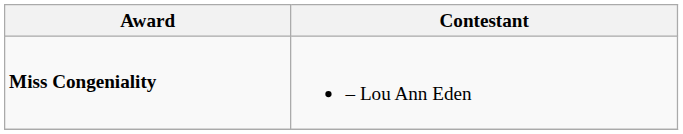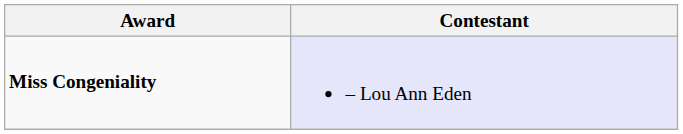(484, 94) no background -> (484, 94) lavender background
